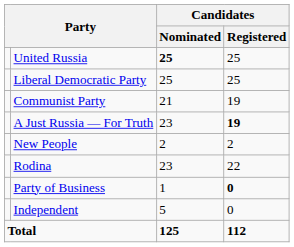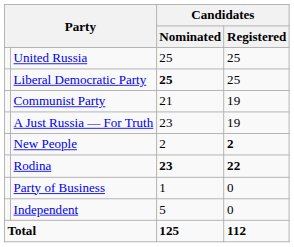(166, 58) bold -> (166, 58) normal
(166, 80) normal -> (166, 80) bold
(234, 123) bold -> (234, 123) normal
(230, 144) normal -> (230, 144) bold
(166, 166) normal -> (166, 166) bold
(234, 166) normal -> (234, 166) bold
(230, 187) bold -> (230, 187) normal
